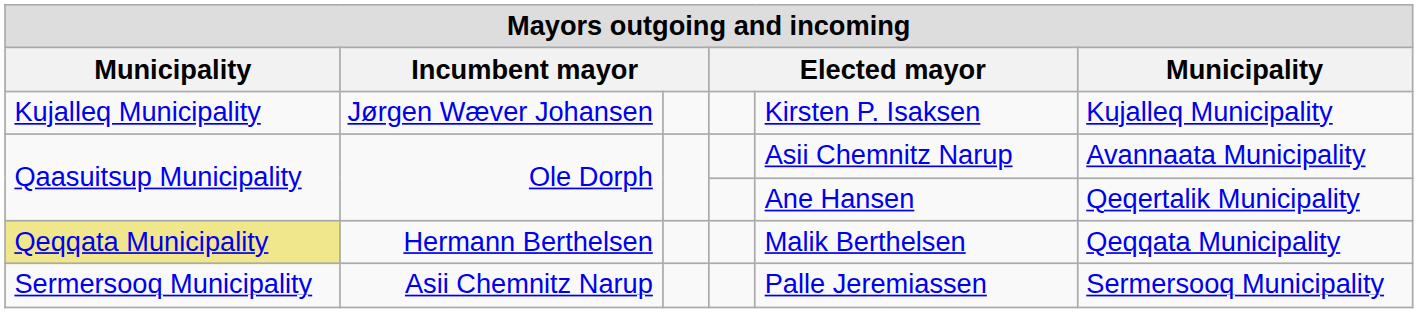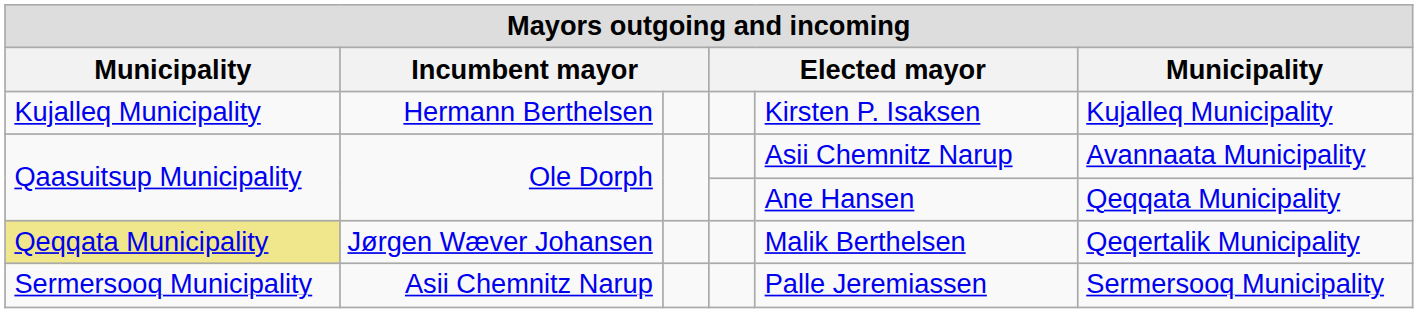(500, 112) Jørgen Wæver Johansen -> (528, 112) Hermann Berthelsen
(1223, 198) Qeqertalik Municipality -> (1213, 198) Qeqqata Municipality
(528, 241) Hermann Berthelsen -> (500, 241) Jørgen Wæver Johansen
(1213, 241) Qeqqata Municipality -> (1223, 241) Qeqertalik Municipality
